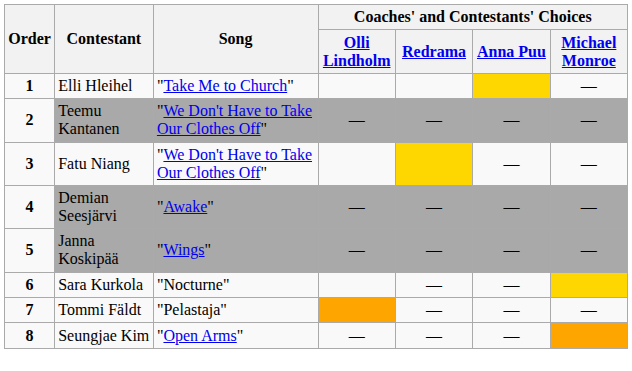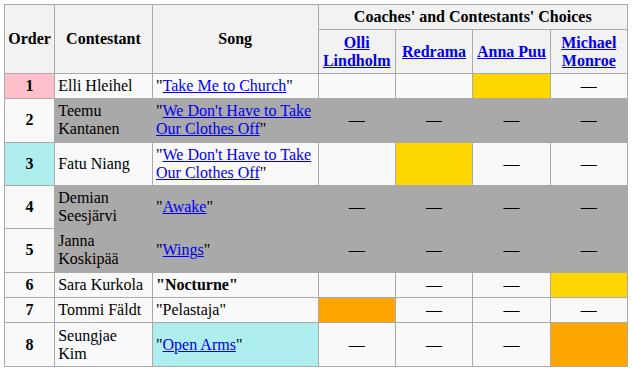(30, 85) no background -> (30, 85) pink background
(30, 163) no background -> (30, 163) paleturquoise background
(193, 284) normal -> (197, 284) bold
(200, 335) no background -> (199, 344) paleturquoise background
